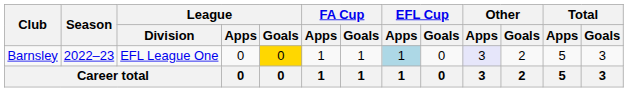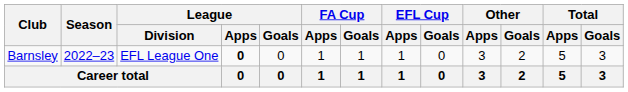(241, 55) normal -> (241, 55) bold
(281, 55) gold background -> (281, 55) no background
(401, 55) lightblue background -> (401, 55) no background
(482, 55) lavender background -> (482, 55) no background
